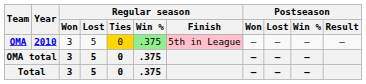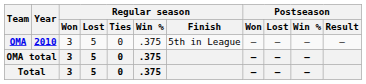(120, 42) gold background -> (120, 42) no background
(150, 42) lightgreen background -> (150, 42) no background
(204, 42) pink background -> (204, 42) no background
